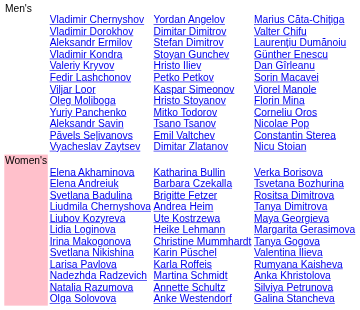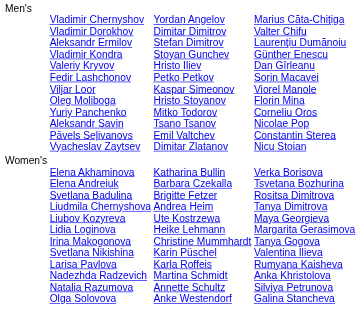(26, 161) pink background -> (26, 161) no background
